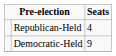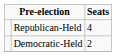(90, 43) 9 -> (90, 43) 2
